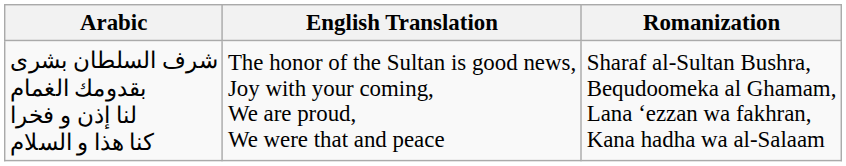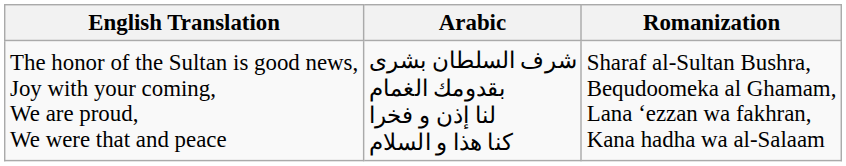columns swapped: (114, 22) <-> (402, 22)
